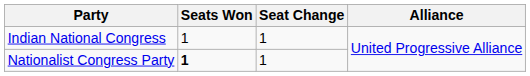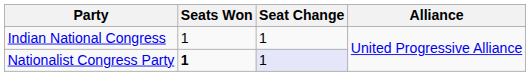(263, 60) no background -> (263, 60) lavender background
